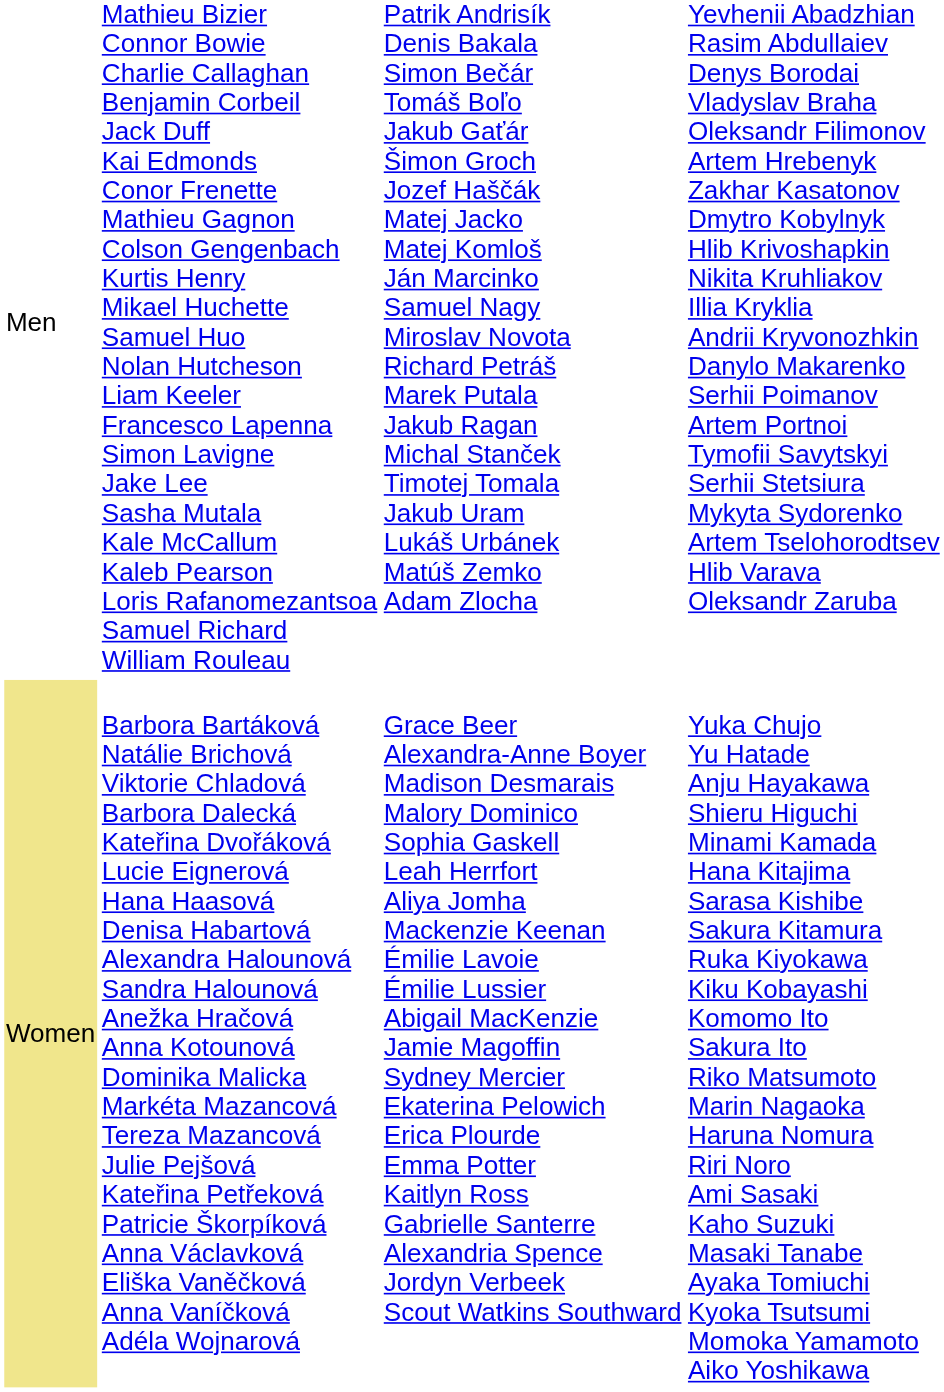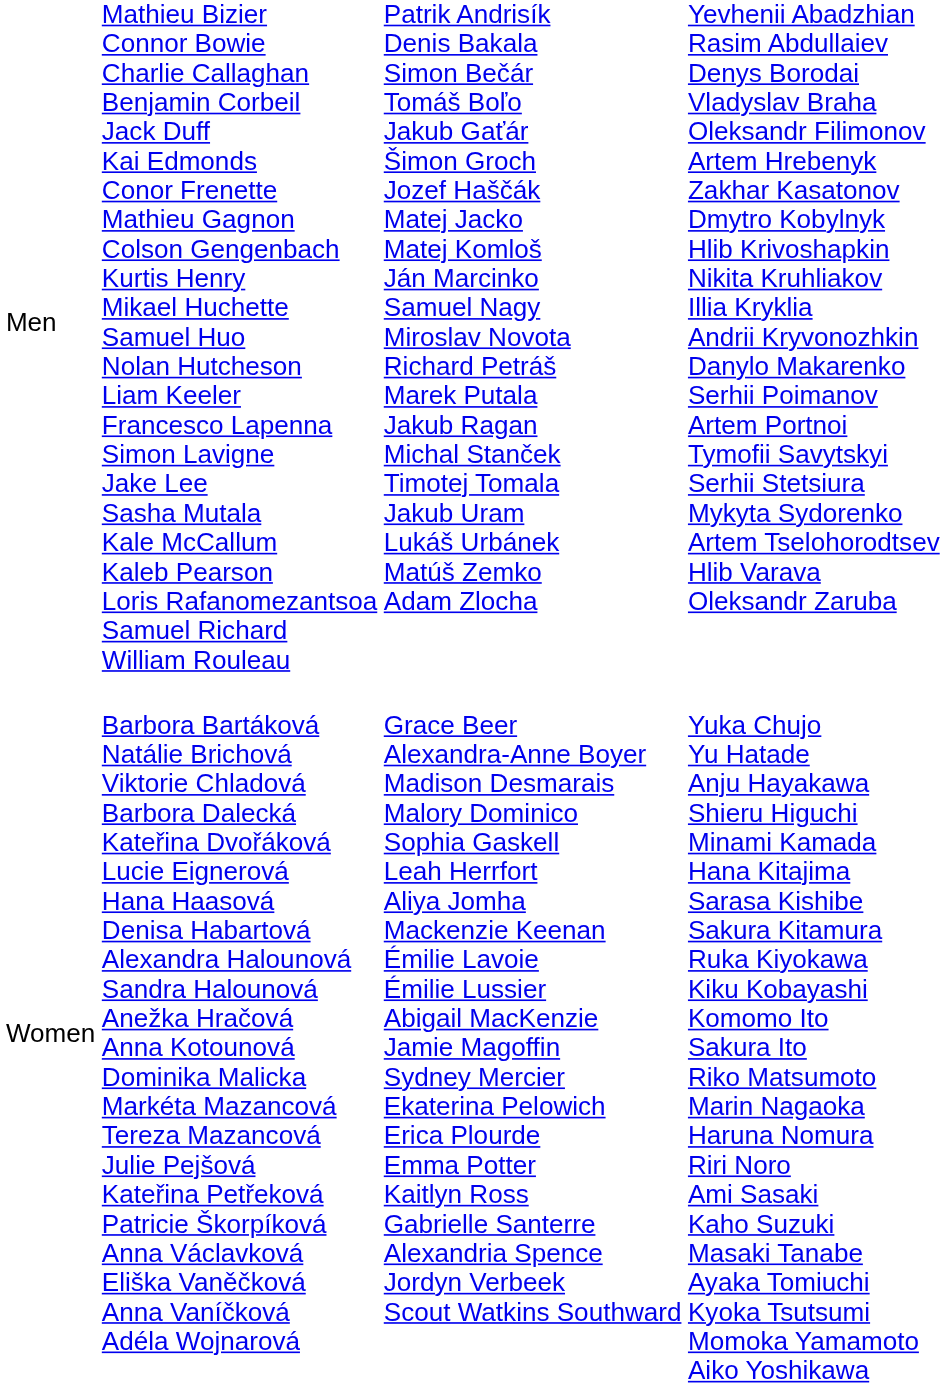(51, 1033) khaki background -> (51, 1033) no background
